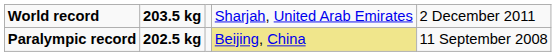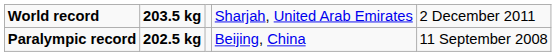(260, 39) khaki background -> (260, 39) no background
